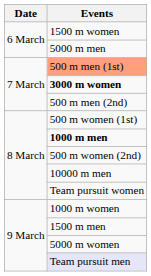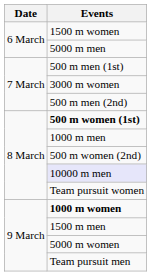(87, 66) lightsalmon background -> (87, 66) no background
(86, 84) bold -> (85, 84) normal
(93, 119) normal -> (95, 119) bold
(79, 137) bold -> (78, 137) normal
(81, 173) no background -> (81, 173) lavender background
(85, 208) normal -> (86, 208) bold
(90, 262) lavender background -> (90, 262) no background
